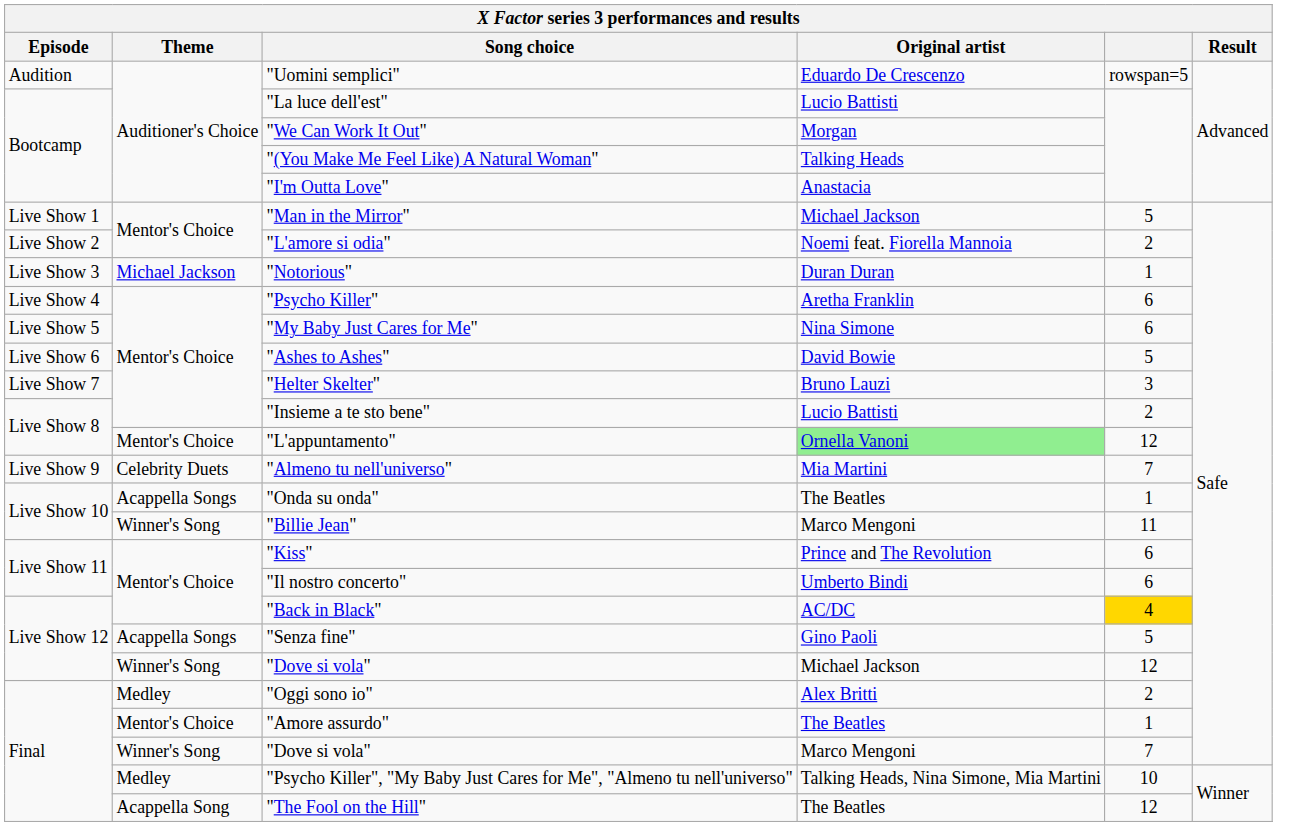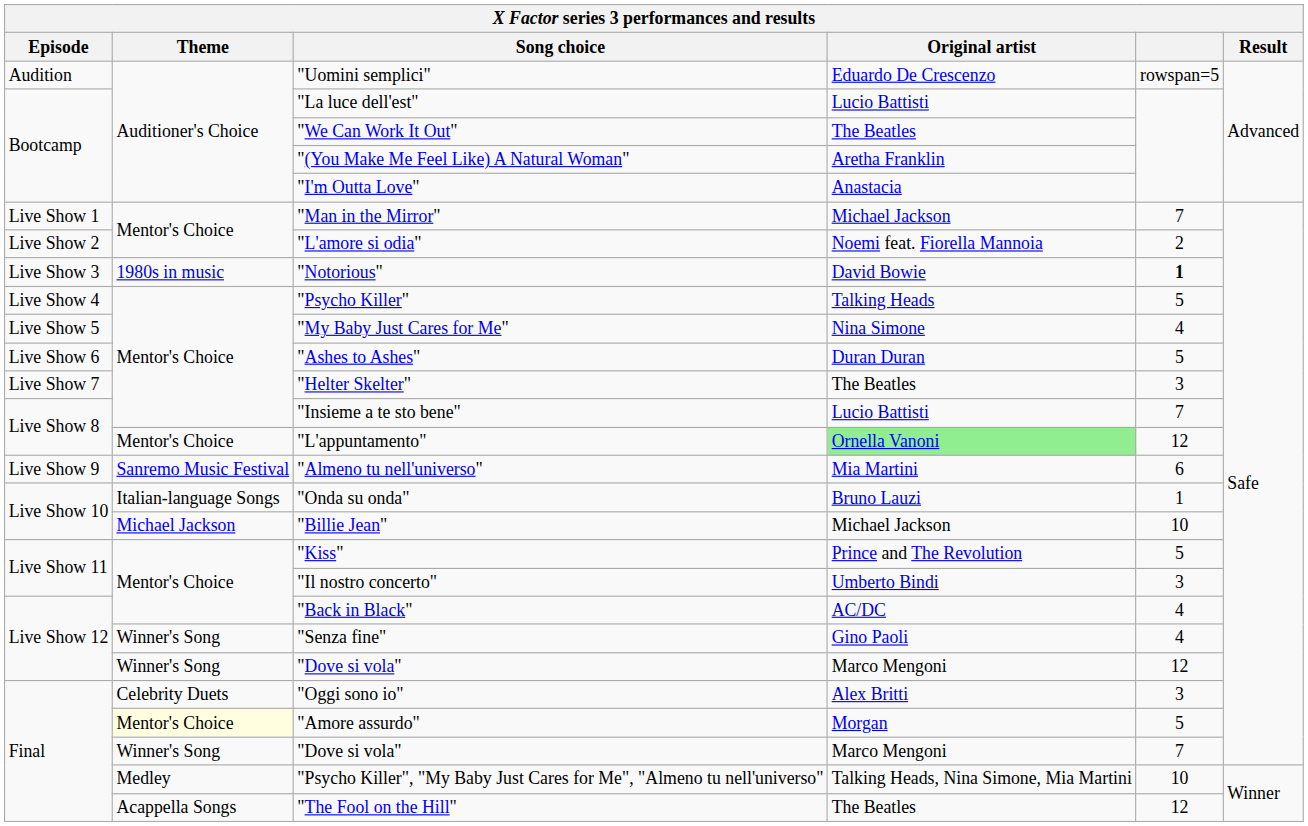(829, 131) Morgan -> (874, 131) The Beatles
(852, 159) Talking Heads -> (888, 159) Aretha Franklin
(1149, 215) 5 -> (1180, 215) 7
(176, 272) Michael Jackson -> (170, 272) 1980s in music
(847, 272) Duran Duran -> (879, 272) David Bowie
(1149, 272) normal -> (1180, 272) bold
(857, 300) Aretha Franklin -> (883, 300) Talking Heads
(1149, 300) 6 -> (1180, 300) 5
(1149, 328) 6 -> (1180, 328) 4
(848, 356) David Bowie -> (878, 356) Duran Duran
(845, 384) Bruno Lauzi -> (874, 384) The Beatles
(1149, 412) 2 -> (1180, 412) 7
(172, 469) Celebrity Duets -> (203, 469) Sanremo Music Festival
(1149, 469) 7 -> (1180, 469) 6
(176, 497) Acappella Songs -> (198, 497) Italian-language Songs
(843, 497) The Beatles -> (876, 497) Bruno Lauzi
(168, 525) Winner's Song -> (176, 525) Michael Jackson
(858, 525) Marco Mengoni -> (891, 525) Michael Jackson
(1149, 525) 11 -> (1180, 525) 10
(1149, 553) 6 -> (1180, 553) 5
(1149, 581) 6 -> (1180, 581) 3
(1149, 610) gold background -> (1180, 610) no background
(176, 638) Acappella Songs -> (168, 638) Winner's Song
(1149, 638) 5 -> (1180, 638) 4
(860, 666) Michael Jackson -> (889, 666) Marco Mengoni
(144, 694) Medley -> (172, 694) Celebrity Duets
(1149, 694) 2 -> (1180, 694) 3
(175, 722) no background -> (175, 722) lightyellow background
(843, 722) The Beatles -> (860, 722) Morgan
(1149, 722) 1 -> (1180, 722) 5
(173, 807) Acappella Song -> (176, 807) Acappella Songs
